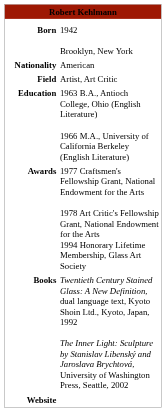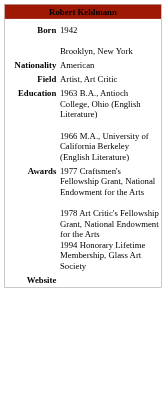- row: (45, 280)
